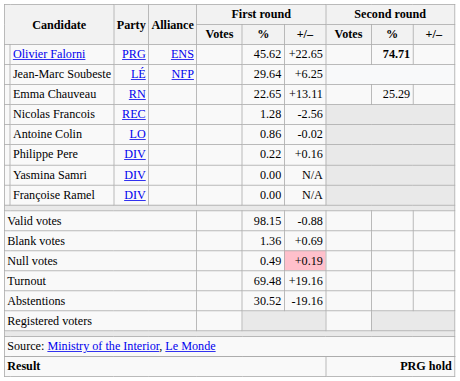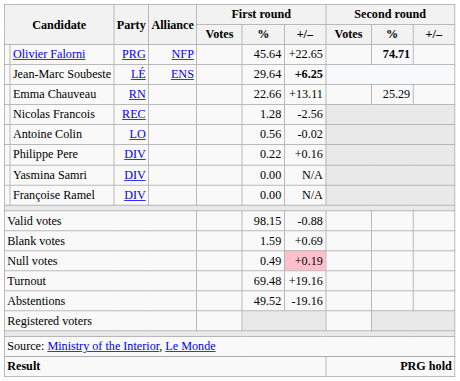(182, 54) ENS -> (183, 54) NFP
(268, 54) 45.62 -> (268, 54) 45.64
(183, 74) NFP -> (182, 74) ENS
(309, 74) normal -> (309, 74) bold
(268, 94) 22.65 -> (268, 94) 22.66
(271, 135) 0.86 -> (271, 135) 0.56
(271, 240) 1.36 -> (271, 240) 1.59
(268, 301) 30.52 -> (268, 301) 49.52
